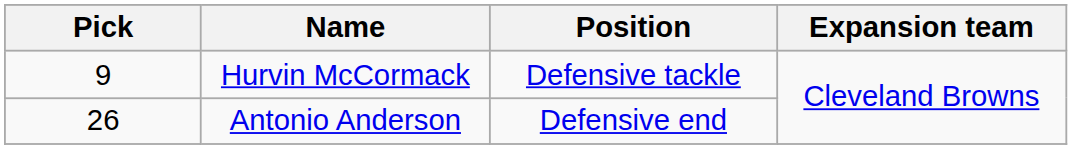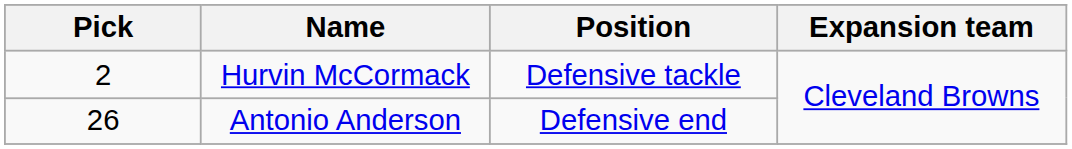(103, 74) 9 -> (103, 74) 2
